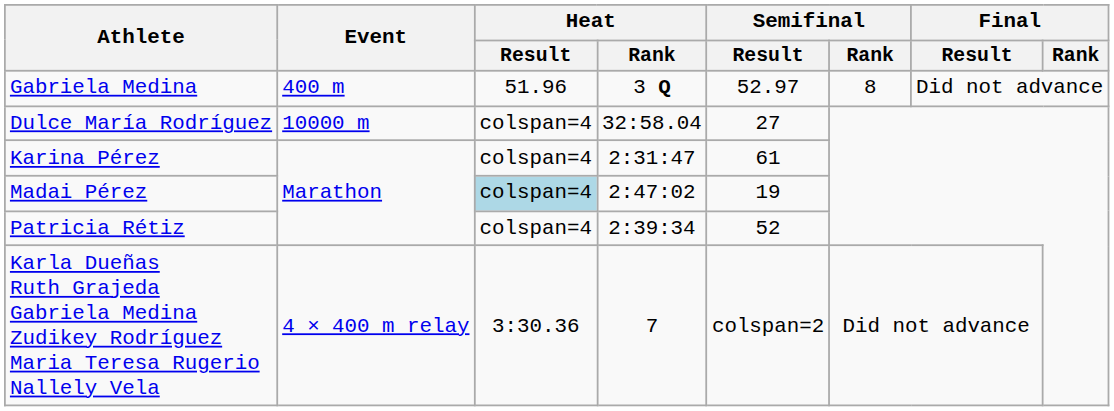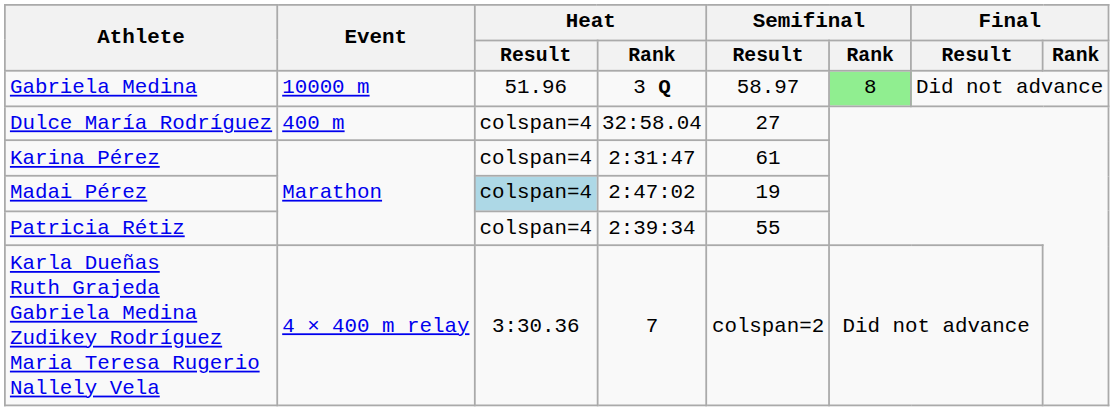(313, 88) 400 m -> (326, 88) 10000 m
(768, 88) 52.97 -> (768, 88) 58.97
(870, 88) no background -> (870, 88) lightgreen background
(326, 123) 10000 m -> (313, 123) 400 m
(768, 228) 52 -> (768, 228) 55
